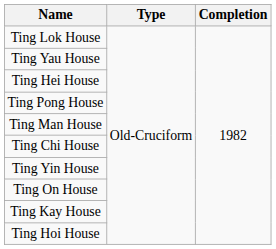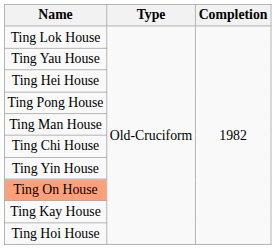(56, 189) no background -> (56, 189) lightsalmon background
